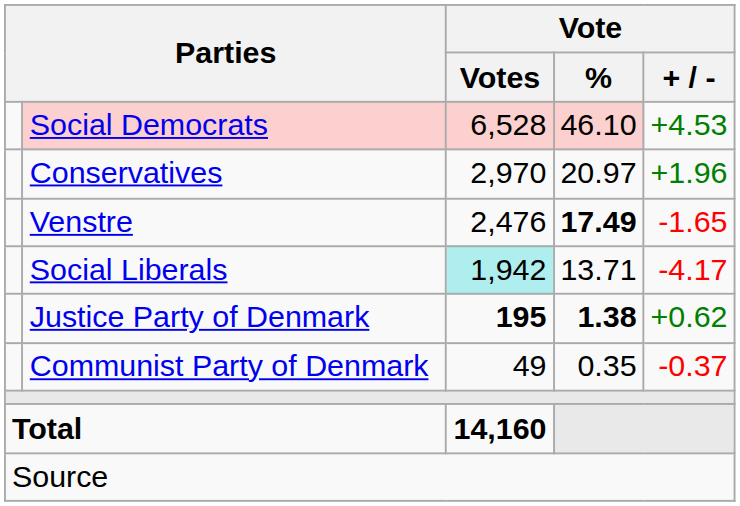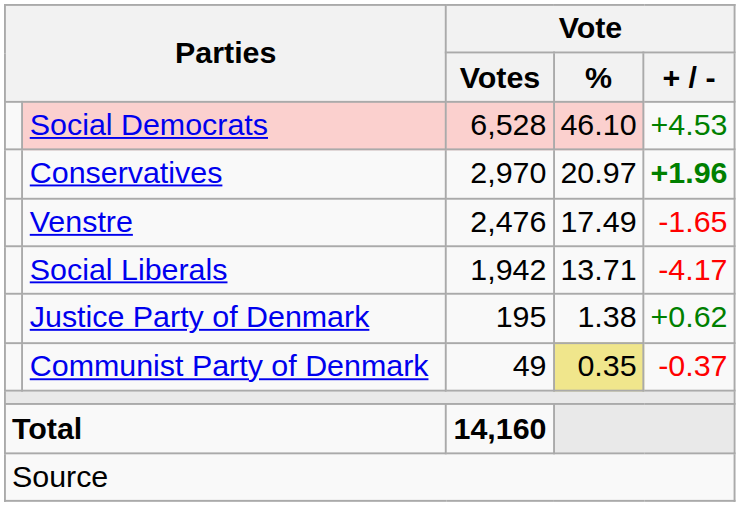(689, 173) normal -> (689, 173) bold
(599, 221) bold -> (599, 221) normal
(508, 269) paleturquoise background -> (508, 269) no background
(521, 317) bold -> (521, 317) normal
(607, 317) bold -> (607, 317) normal
(607, 366) no background -> (607, 366) khaki background
